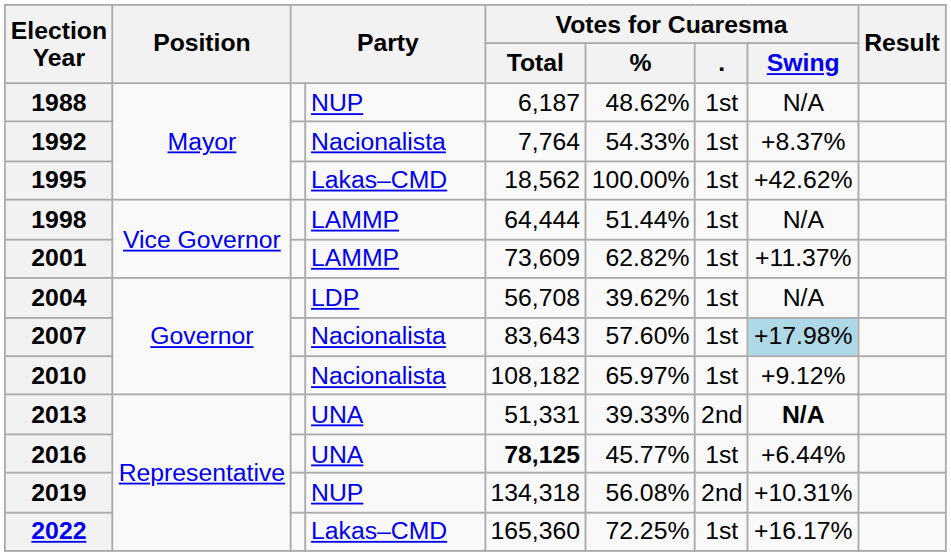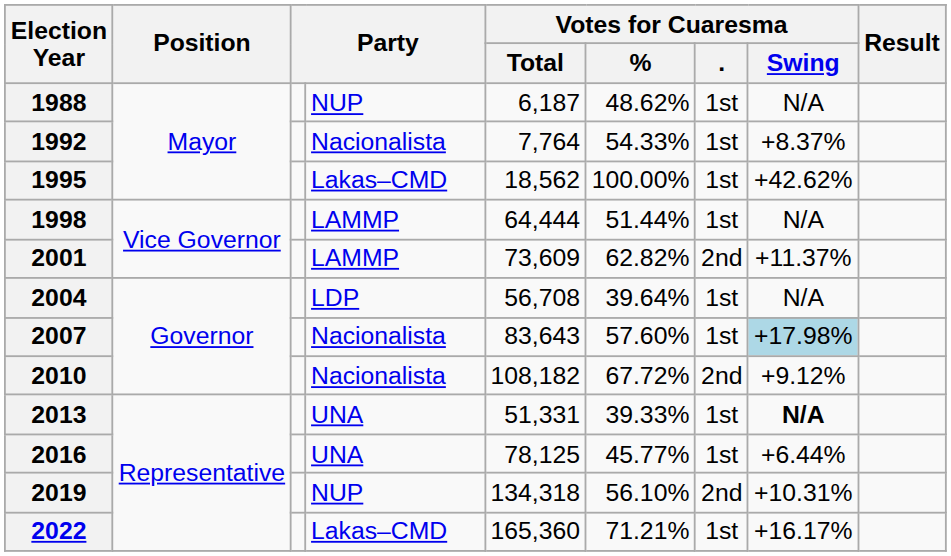(722, 258) 1st -> (722, 258) 2nd
(647, 297) 39.62% -> (647, 297) 39.64%
(647, 375) 65.97% -> (647, 375) 67.72%
(722, 375) 1st -> (722, 375) 2nd
(722, 414) 2nd -> (722, 414) 1st
(542, 453) bold -> (542, 453) normal
(647, 492) 56.08% -> (647, 492) 56.10%
(647, 531) 72.25% -> (647, 531) 71.21%
